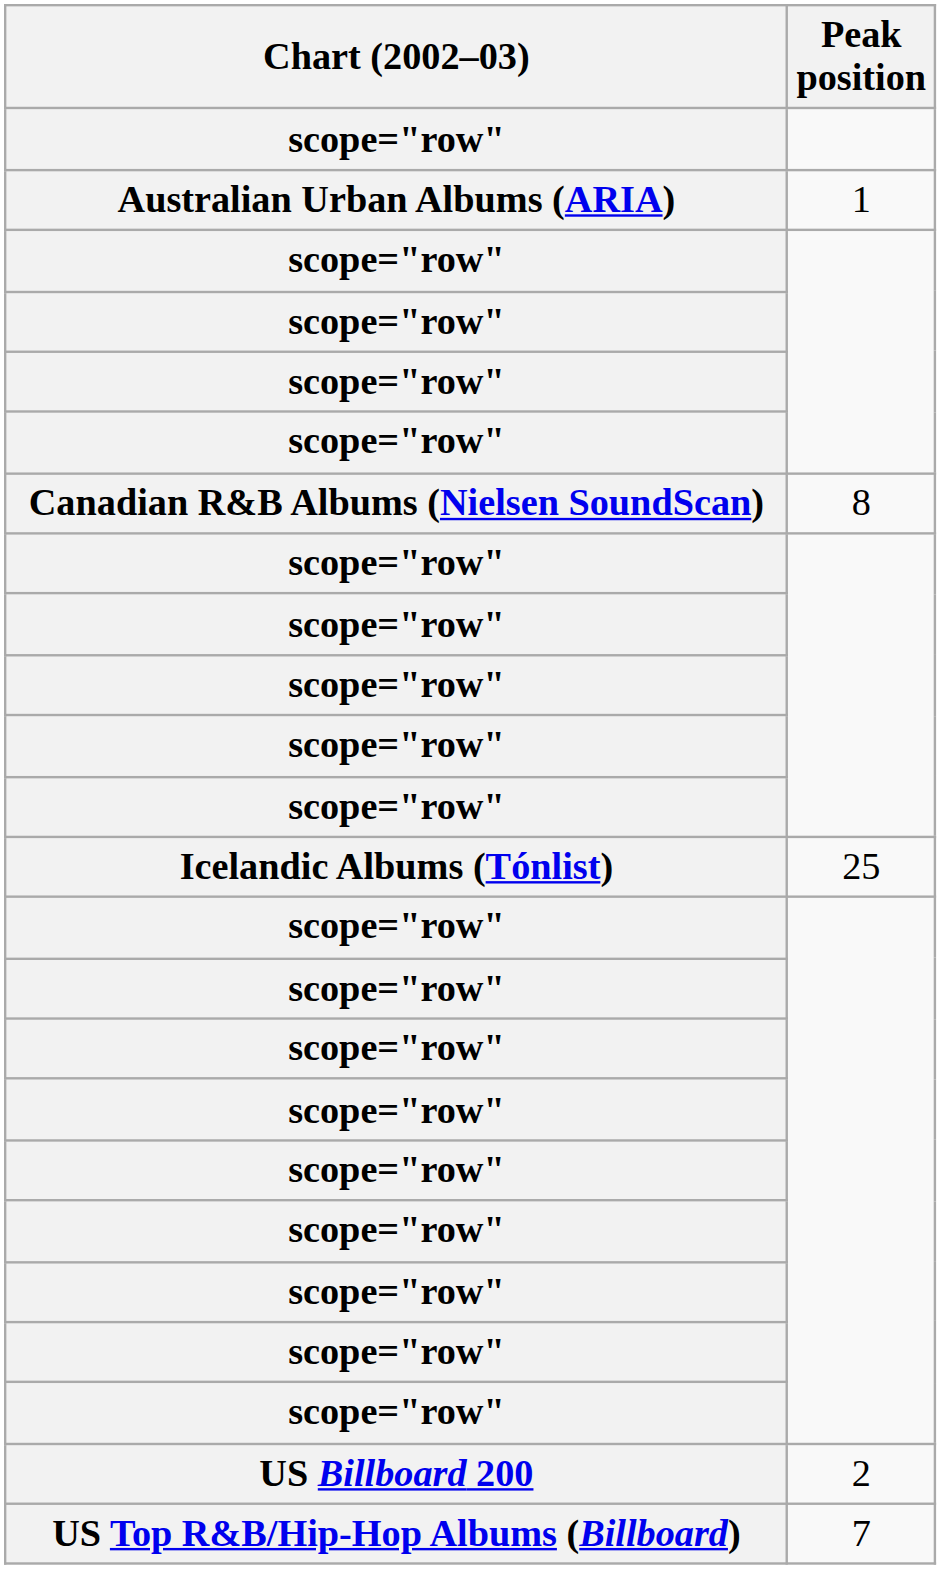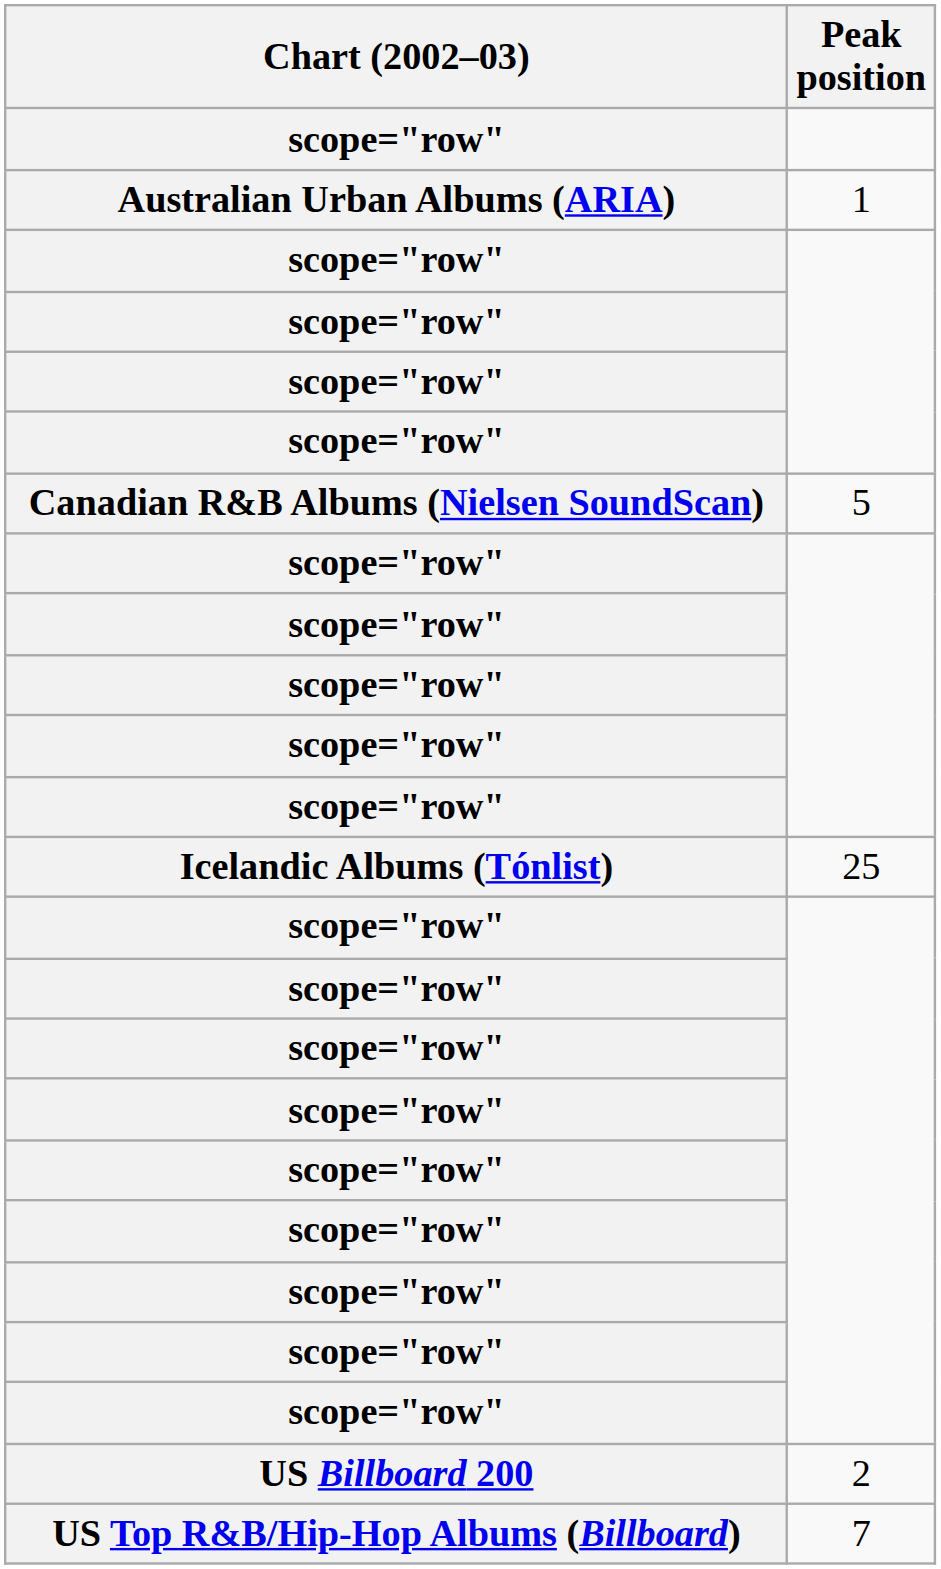(861, 502) 8 -> (861, 502) 5
